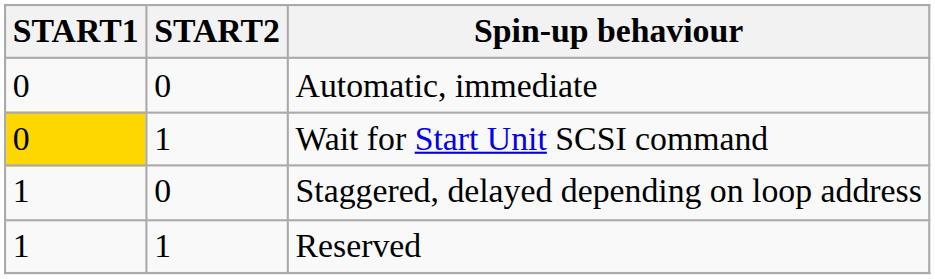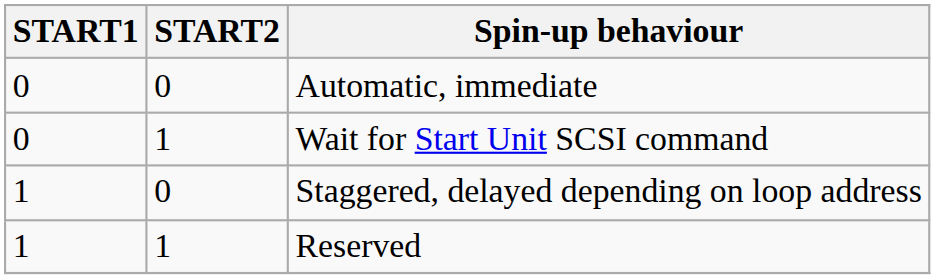(21, 138) gold background -> (21, 138) no background
